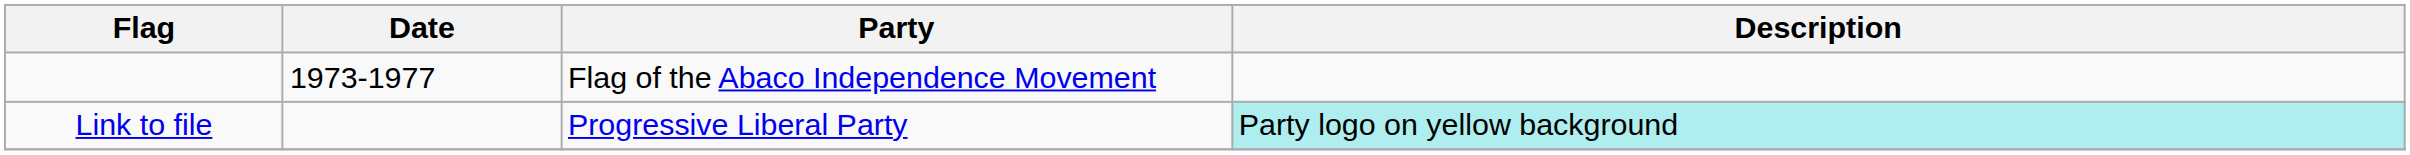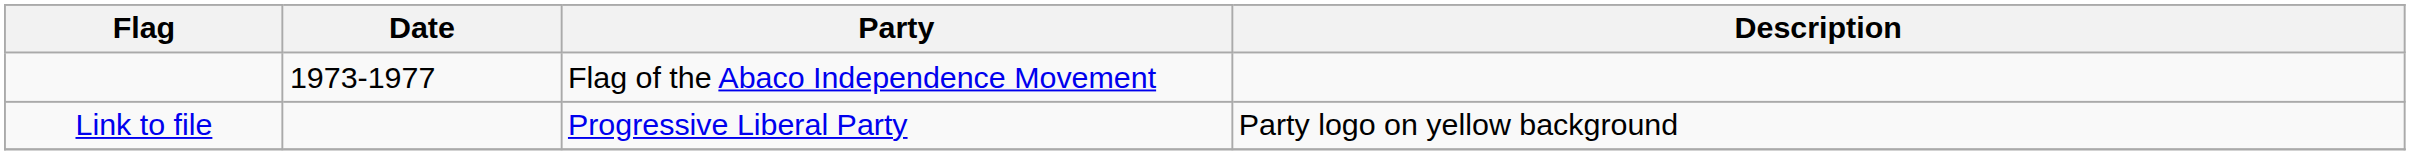(1458, 125) paleturquoise background -> (1458, 125) no background
